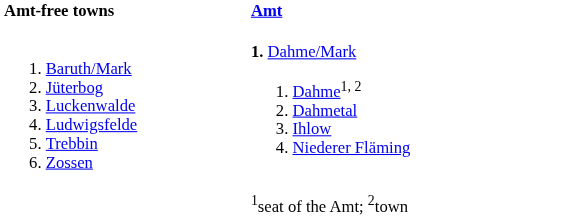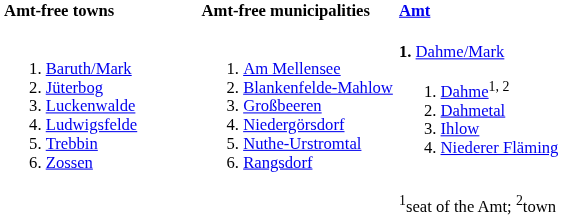+ column: (286, 10)
